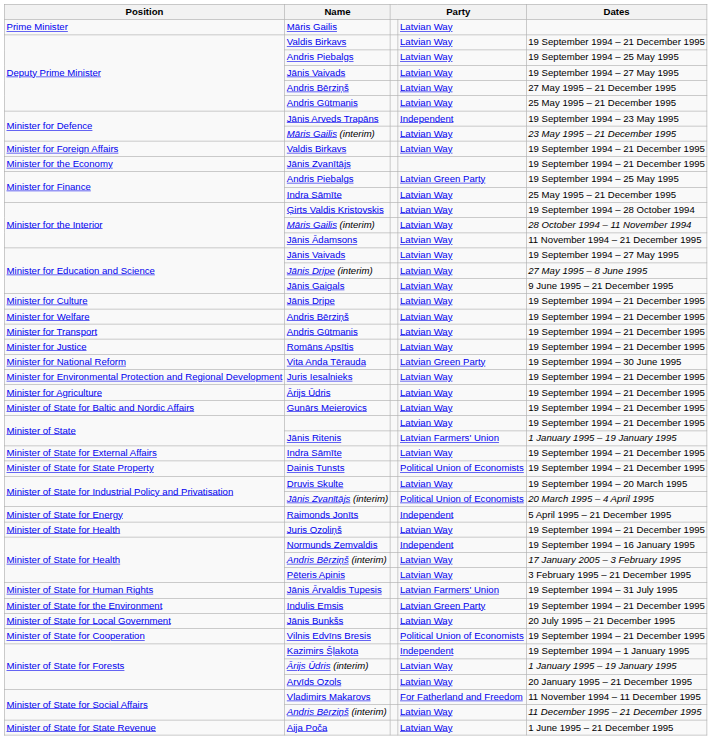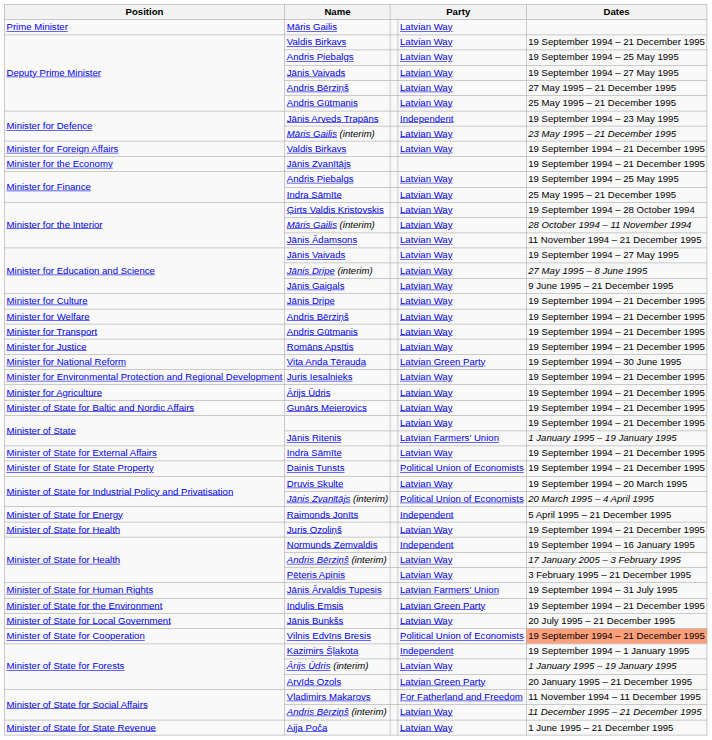(443, 179) Latvian Green Party -> (426, 179) Latvian Way
(617, 636) no background -> (617, 636) lightsalmon background
(426, 682) Latvian Way -> (443, 682) Latvian Green Party
